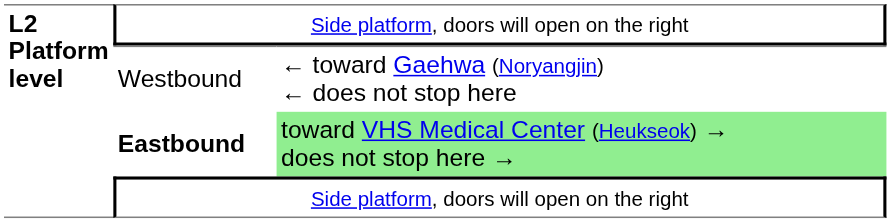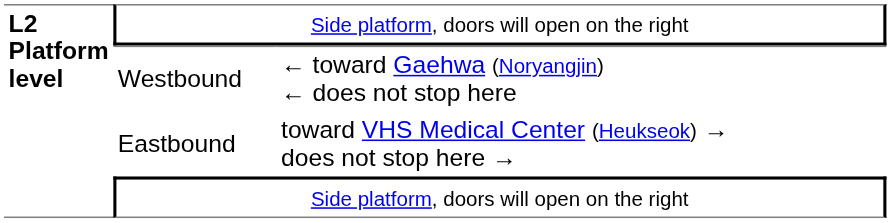(181, 143) bold -> (177, 143) normal
(505, 143) lightgreen background -> (505, 143) no background
